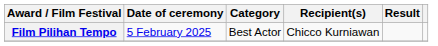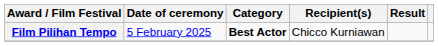(255, 31) normal -> (258, 31) bold
